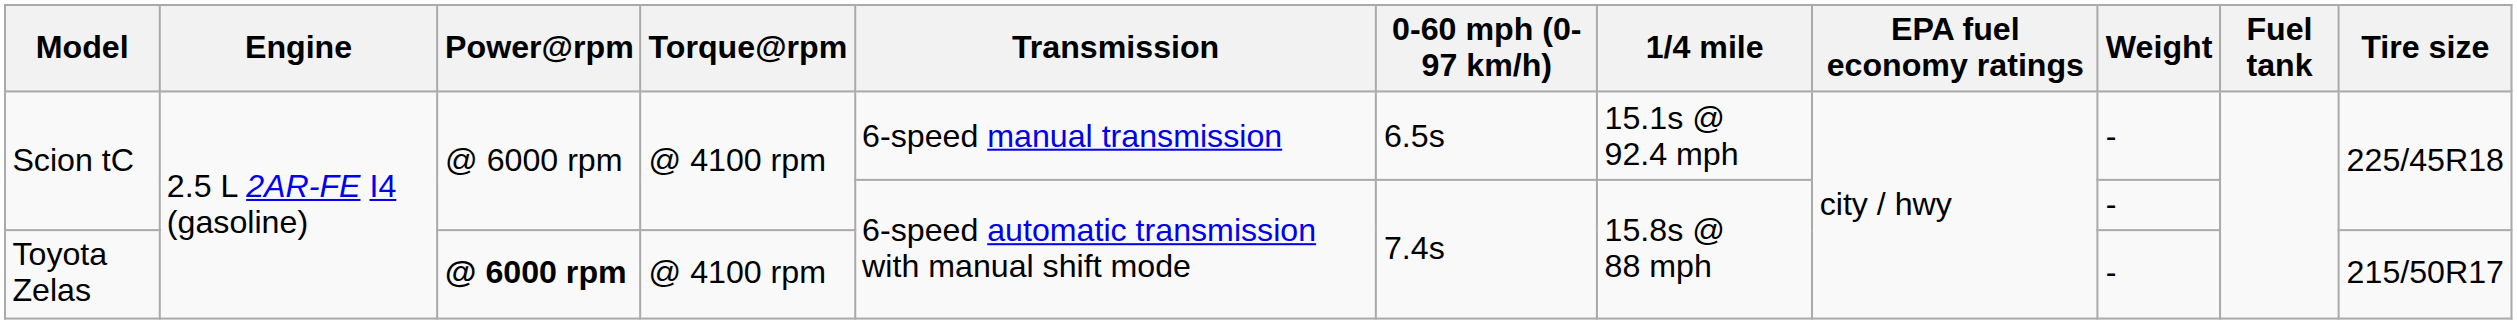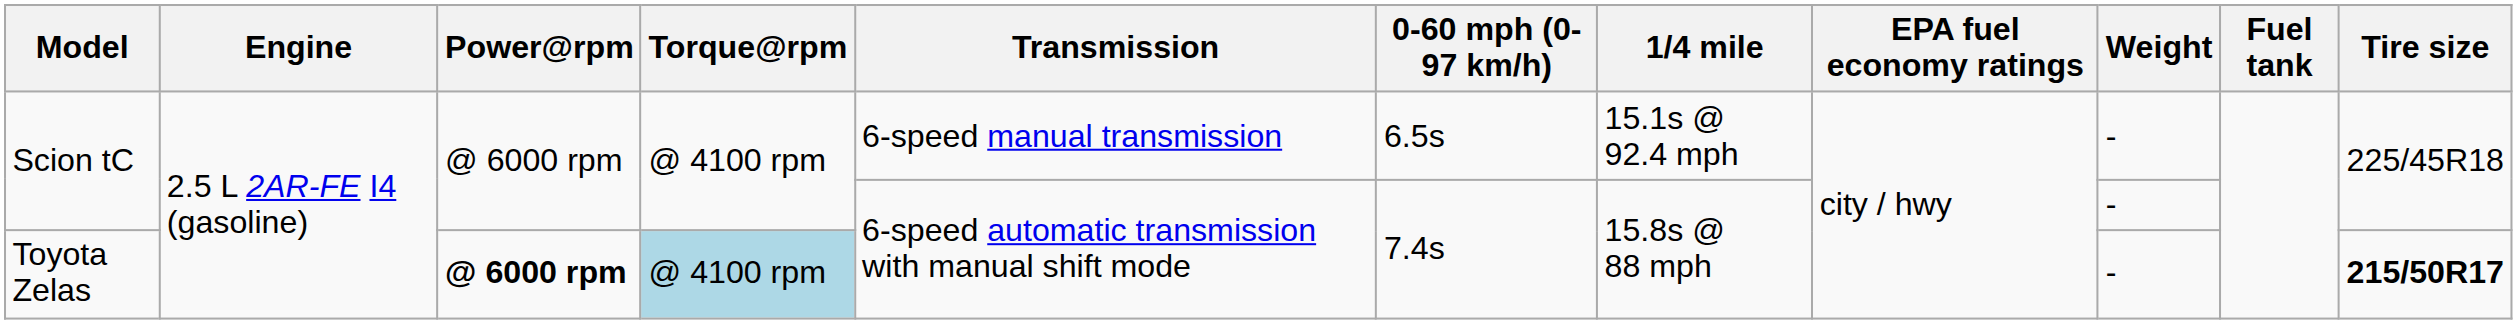(737, 273) no background -> (737, 273) lightblue background
(2425, 273) normal -> (2425, 273) bold
